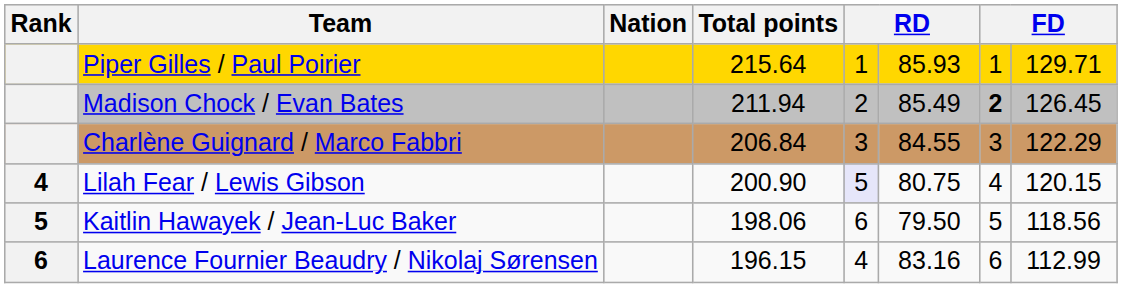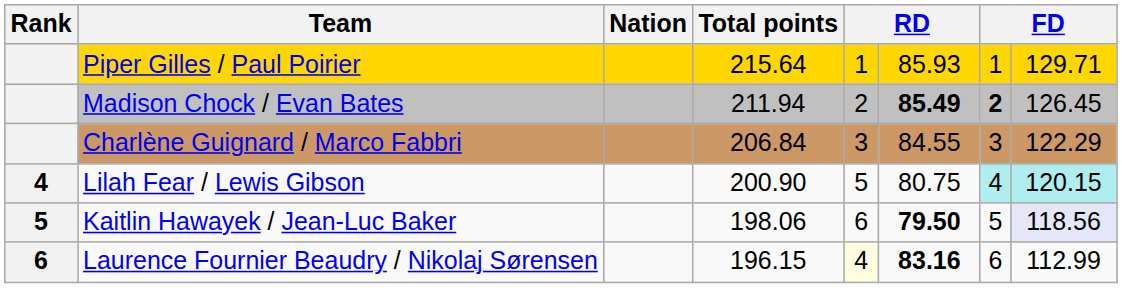(929, 103) normal -> (929, 103) bold
(861, 182) lavender background -> (861, 182) no background
(995, 182) no background -> (995, 182) paleturquoise background
(1064, 182) no background -> (1064, 182) paleturquoise background
(929, 222) normal -> (929, 222) bold
(1064, 222) no background -> (1064, 222) lavender background
(861, 261) no background -> (861, 261) lightyellow background
(929, 261) normal -> (929, 261) bold
